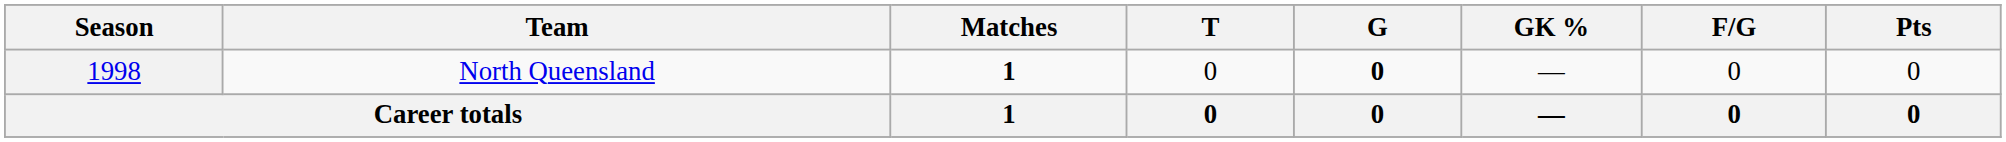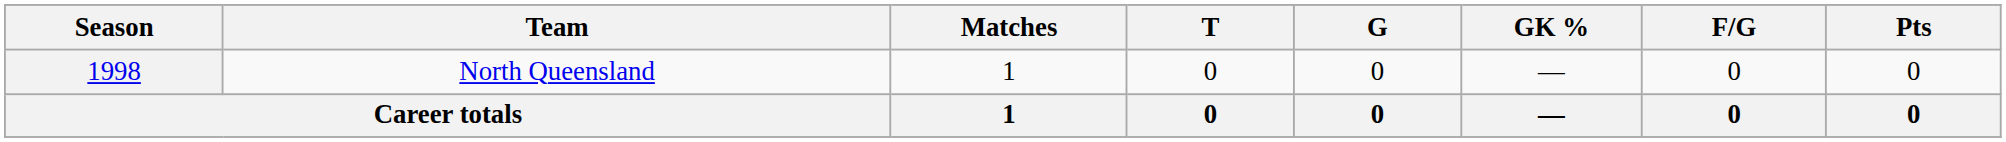(1009, 71) bold -> (1009, 71) normal
(1377, 71) bold -> (1377, 71) normal
